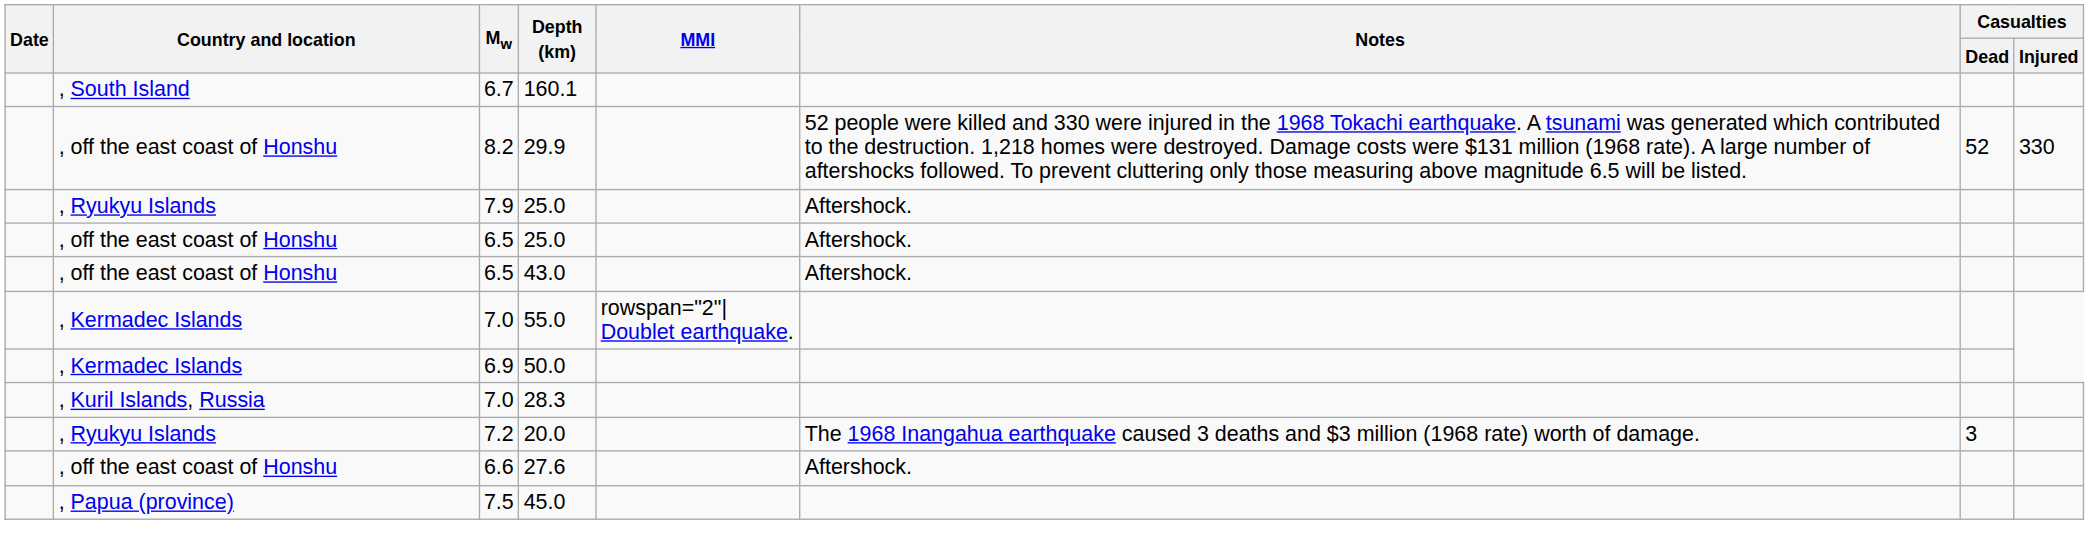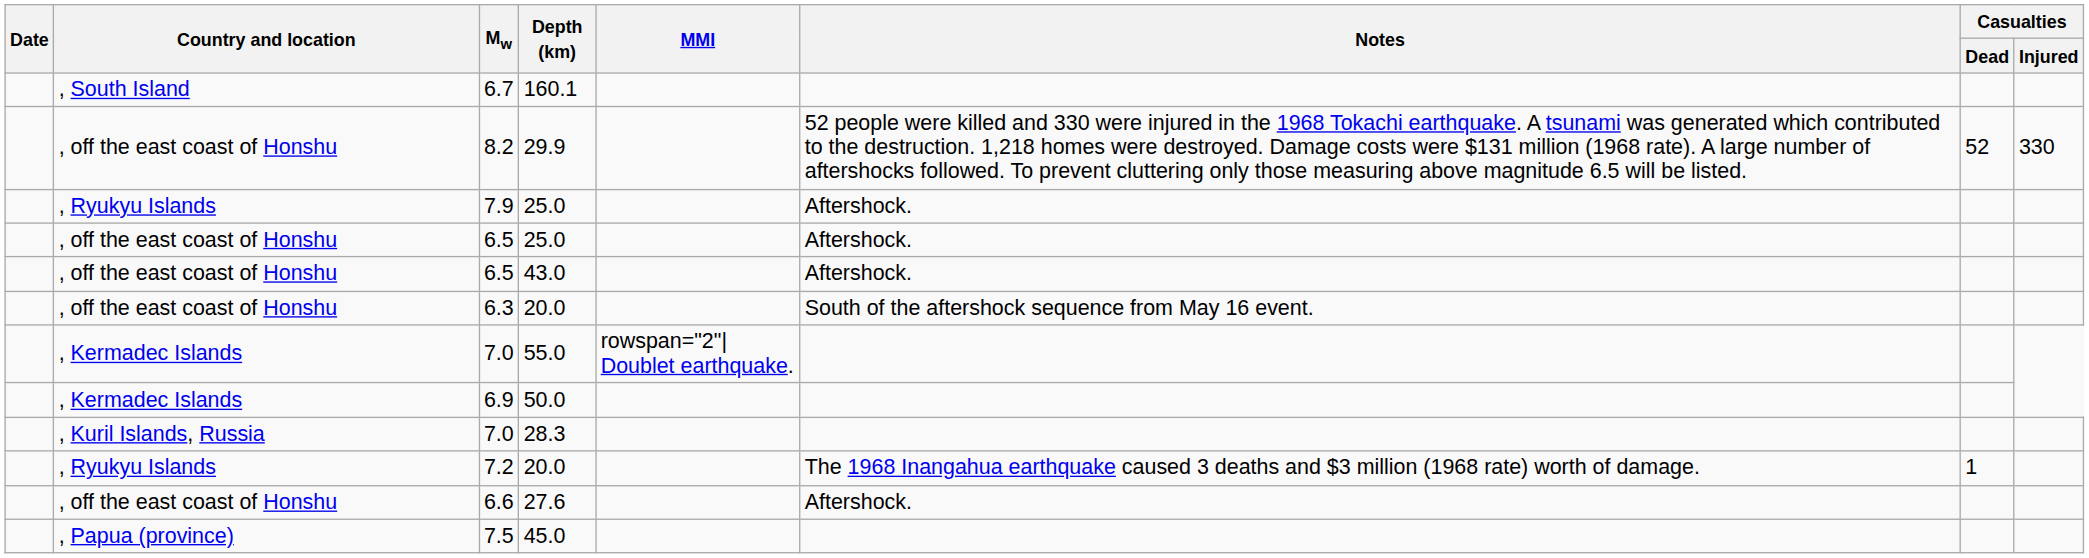+ row: (499, 307)
(1971, 433) 3 -> (1971, 467) 1
